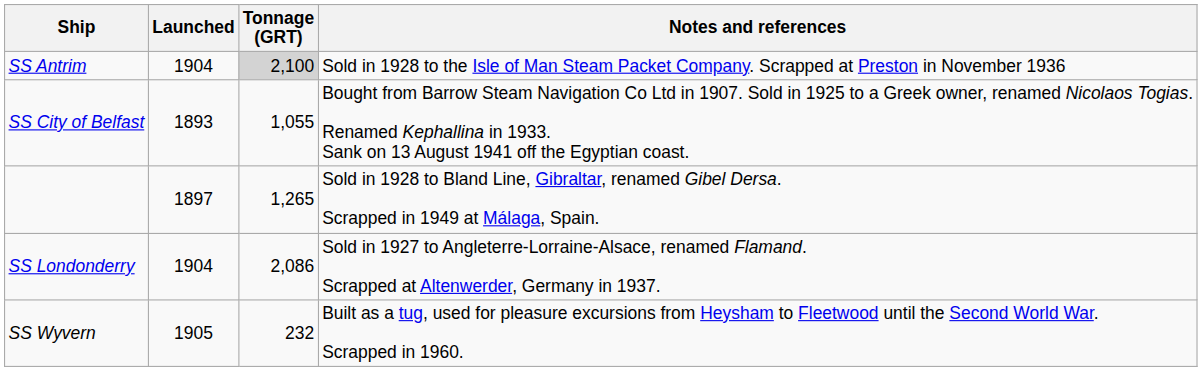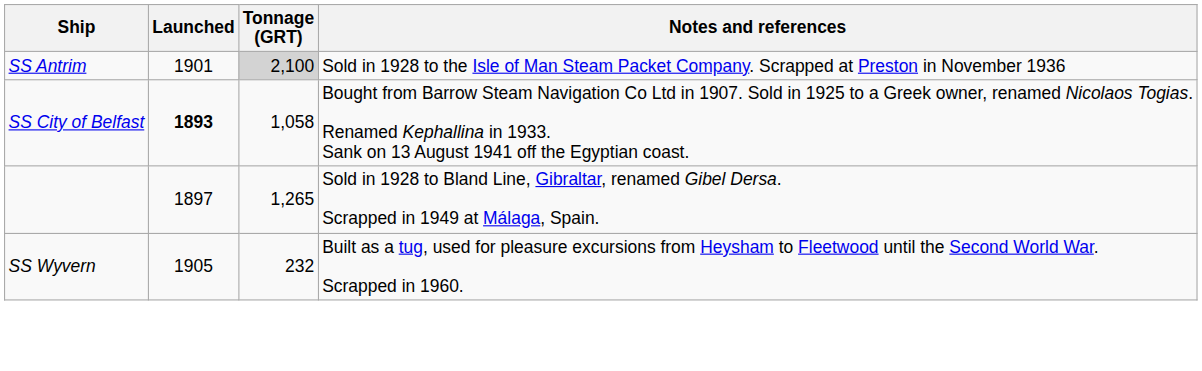(193, 65) 1904 -> (193, 65) 1901
(193, 122) normal -> (193, 122) bold
(292, 122) 1,055 -> (292, 122) 1,058
- row: (72, 266)
